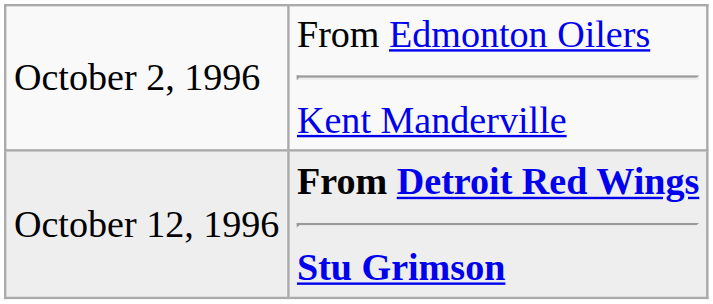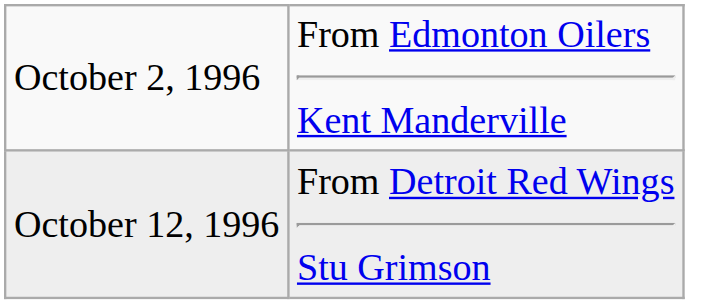(498, 223) bold -> (486, 223) normal
